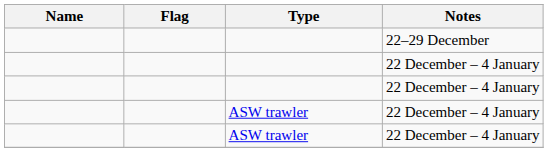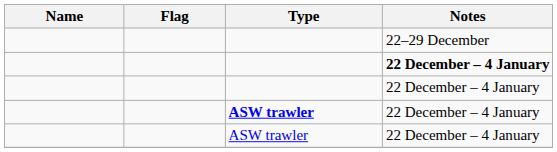(463, 64) normal -> (468, 64) bold
(268, 111) normal -> (271, 111) bold
